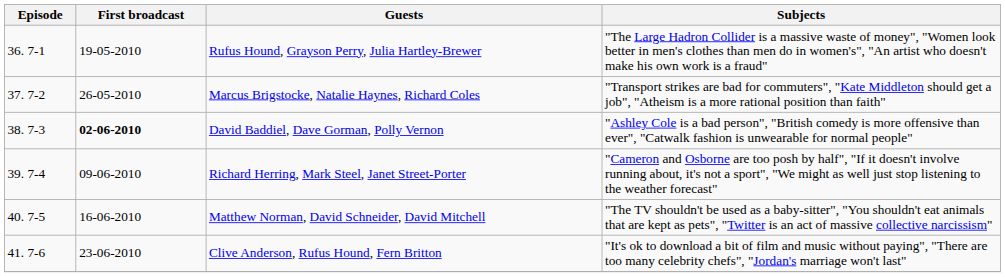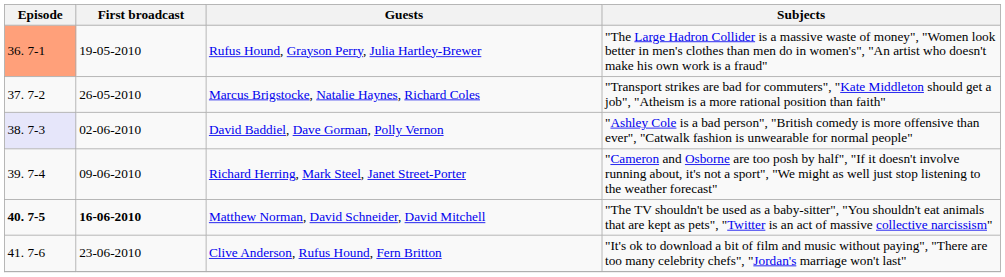(26, 51) no background -> (26, 51) lightsalmon background
(26, 130) no background -> (26, 130) lavender background
(110, 130) bold -> (110, 130) normal
(26, 217) normal -> (26, 217) bold
(110, 217) normal -> (110, 217) bold
